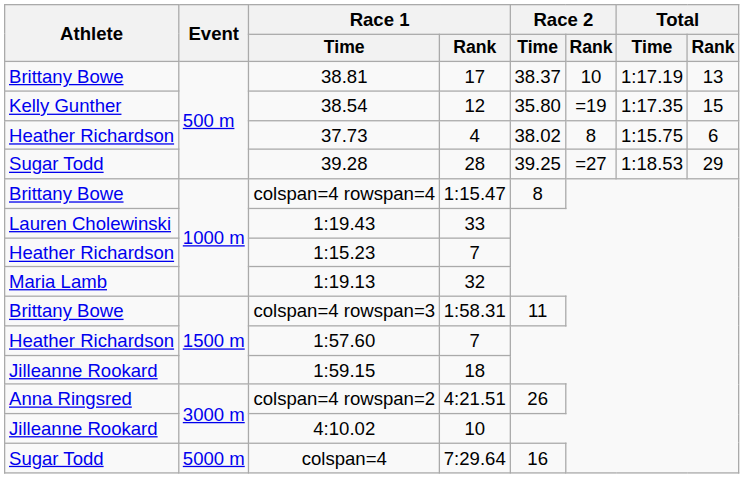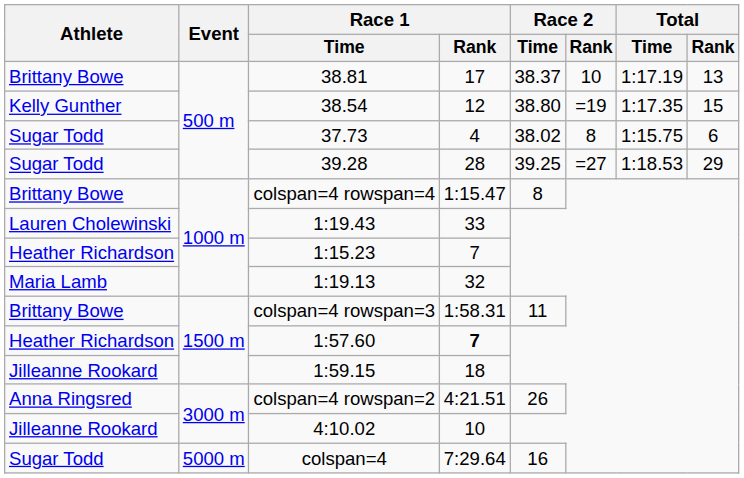(538, 106) 35.80 -> (538, 106) 38.80
(92, 135) Heather Richardson -> (56, 135) Sugar Todd
(475, 341) normal -> (475, 341) bold
